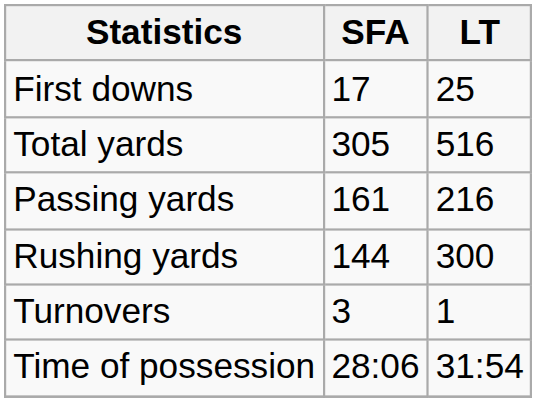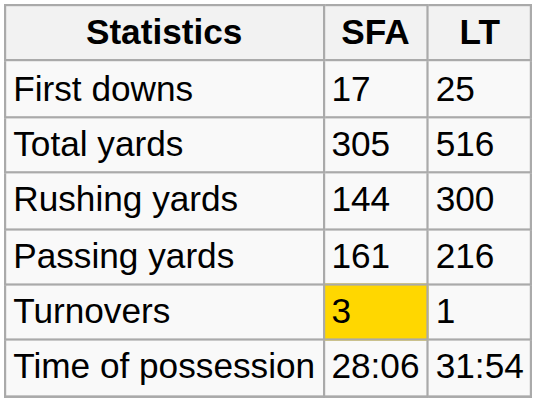rows swapped: (126, 255) <-> (124, 199)
(341, 311) no background -> (341, 311) gold background
